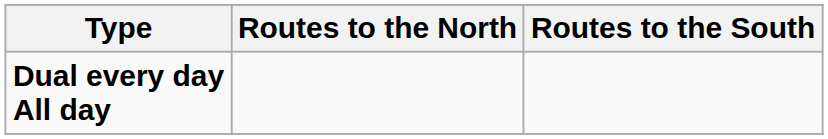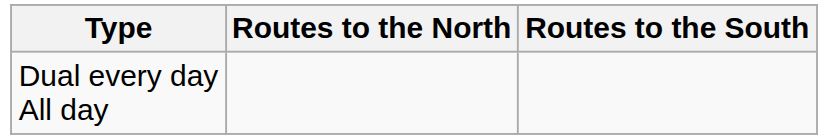(119, 92) bold -> (119, 92) normal
